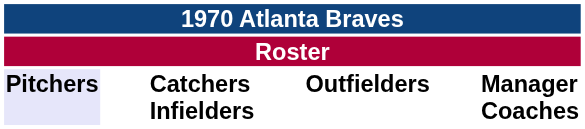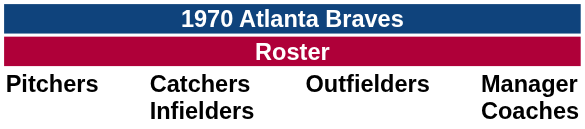(52, 84) lavender background -> (52, 84) no background
